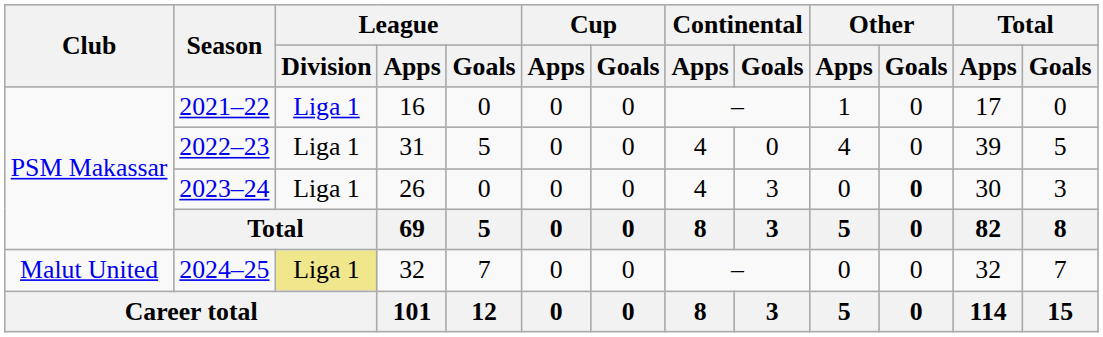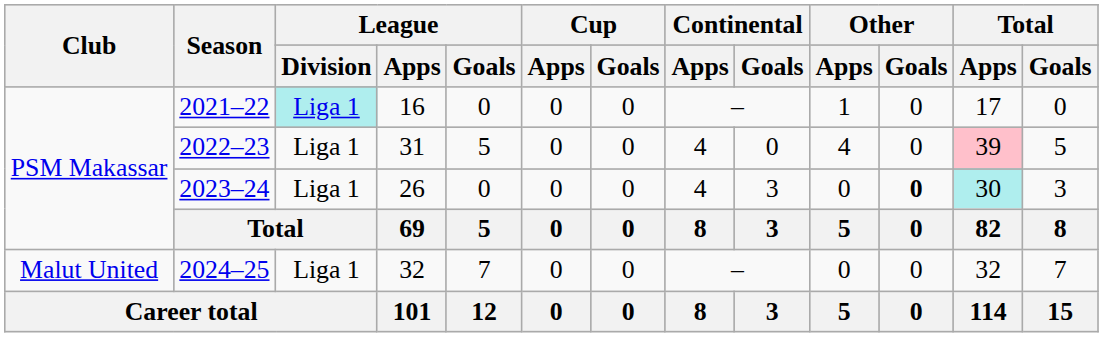(326, 106) no background -> (326, 106) paleturquoise background
(988, 147) no background -> (988, 147) pink background
(988, 188) no background -> (988, 188) paleturquoise background
(326, 270) khaki background -> (326, 270) no background
